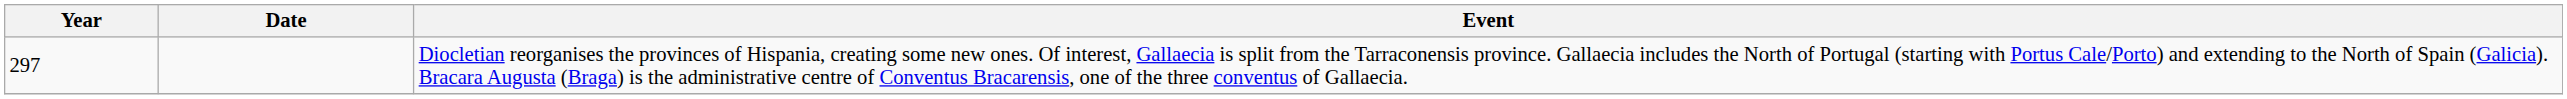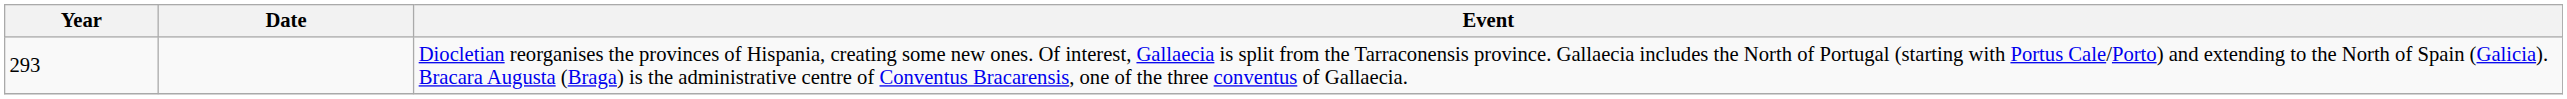(25, 65) 297 -> (25, 65) 293
